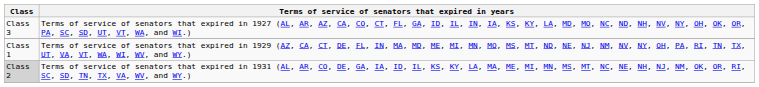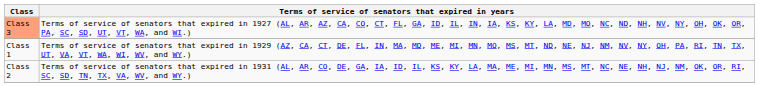(18, 28) no background -> (18, 28) lightsalmon background
(18, 71) lightgrey background -> (18, 71) no background
